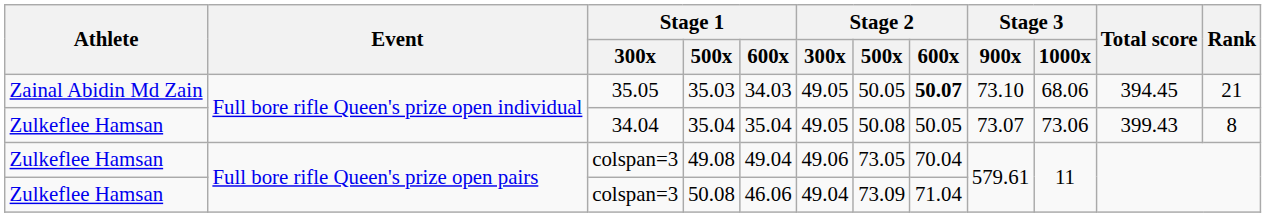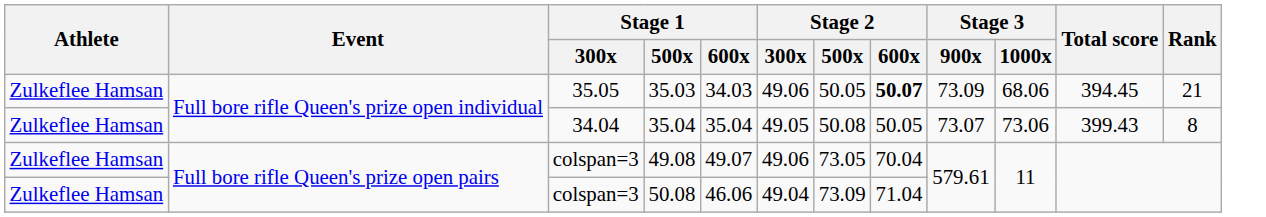(106, 90) Zainal Abidin Md Zain -> (86, 90) Zulkeflee Hamsan
(825, 90) 49.05 -> (785, 90) 49.06
(1000, 90) 73.10 -> (961, 90) 73.09
(768, 159) 49.04 -> (729, 159) 49.07
